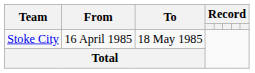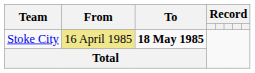(98, 39) no background -> (98, 39) khaki background
(170, 39) normal -> (171, 39) bold
